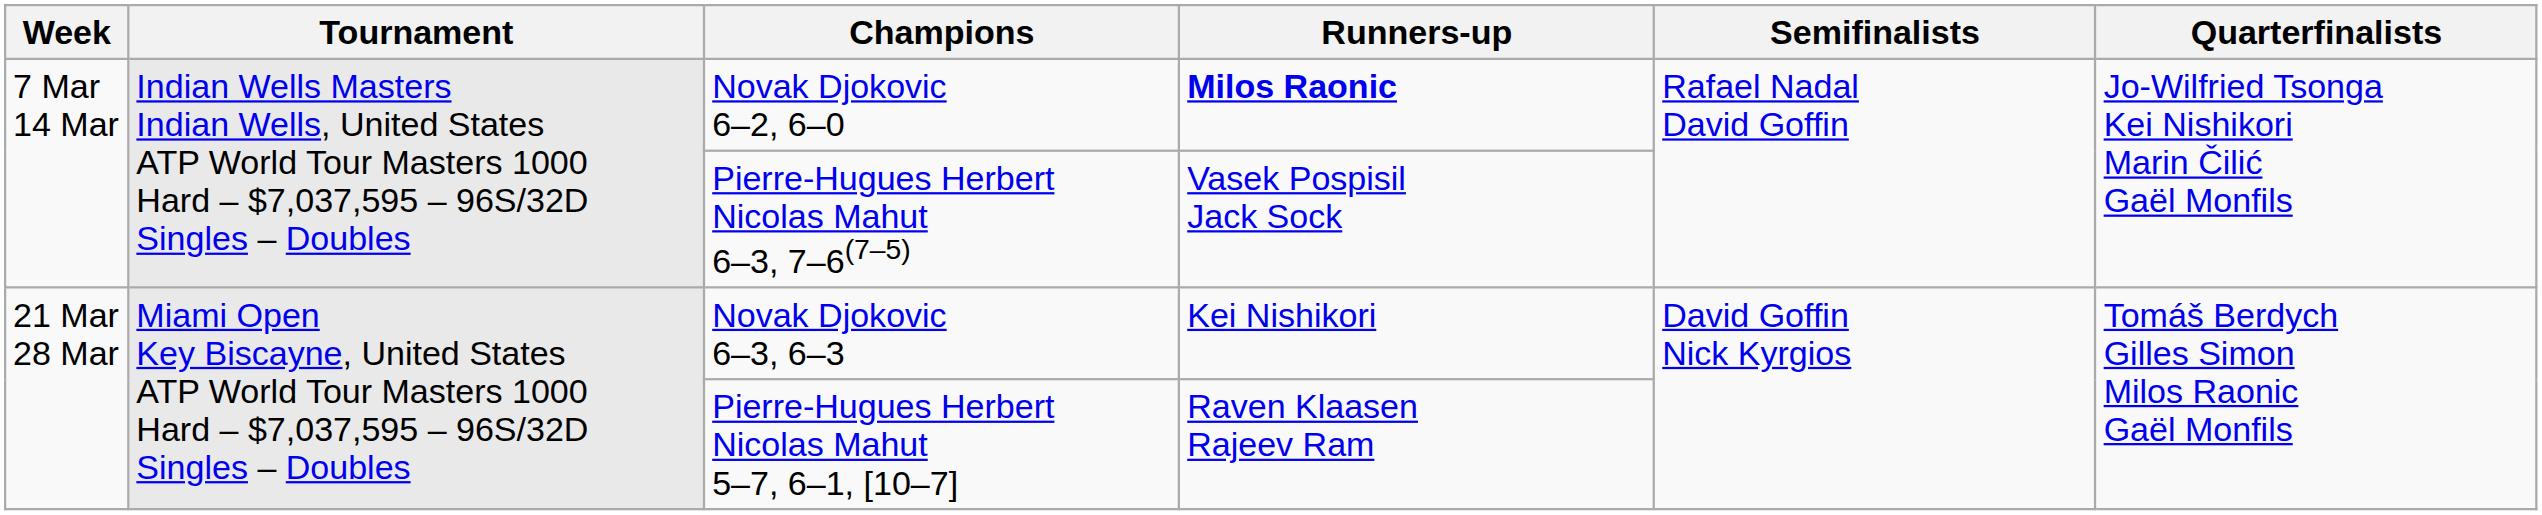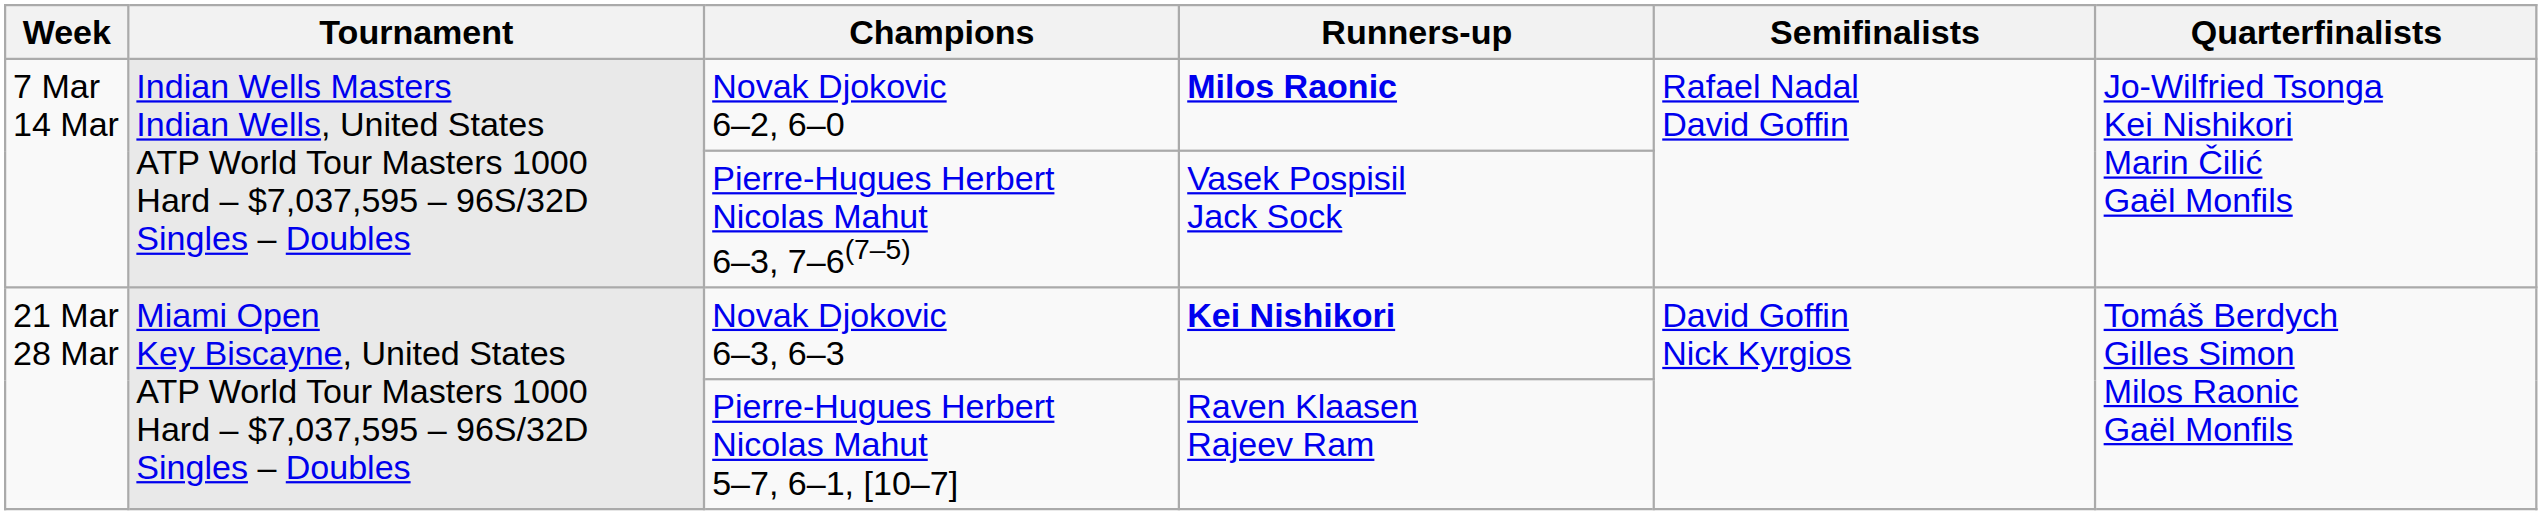(1282, 315) normal -> (1291, 315) bold
